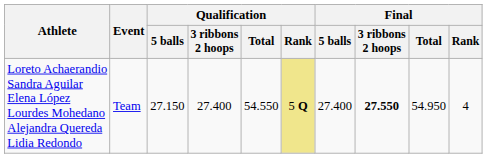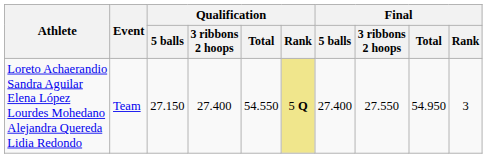(382, 106) bold -> (382, 106) normal
(466, 106) 4 -> (466, 106) 3
